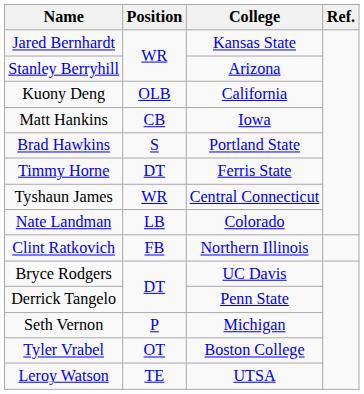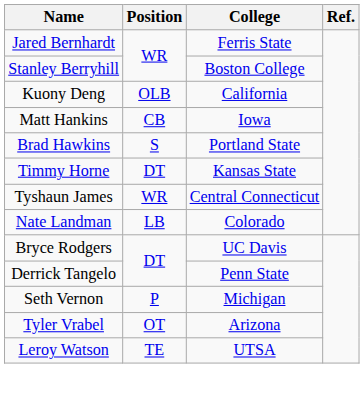(255, 42) Kansas State -> (255, 42) Ferris State
(255, 68) Arizona -> (255, 68) Boston College
(255, 171) Ferris State -> (255, 171) Kansas State
- row: (64, 247)
(255, 350) Boston College -> (255, 324) Arizona
